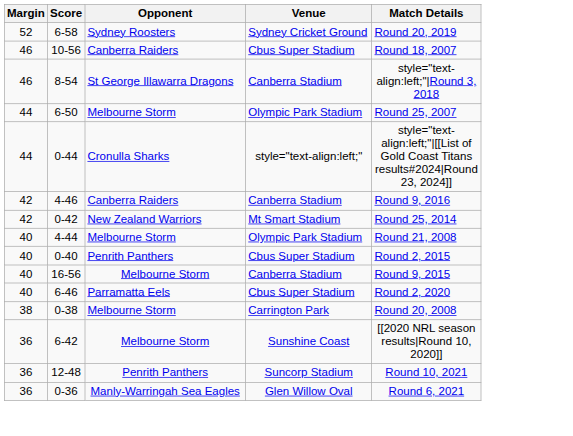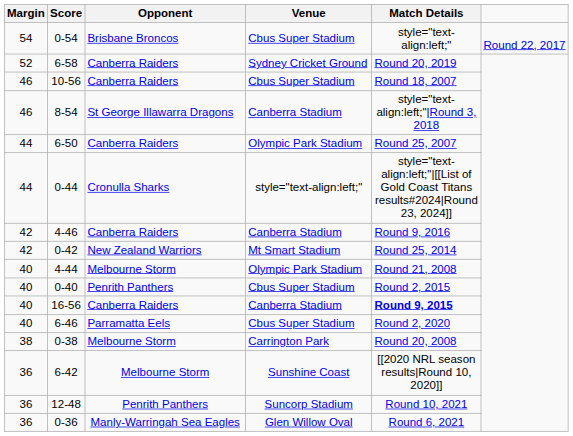+ row: (66, 38)
(131, 31) Sydney Roosters -> (133, 63) Canberra Raiders
(132, 112) Melbourne Storm -> (133, 143) Canberra Raiders
(165, 274) Melbourne Storm -> (133, 305) Canberra Raiders
(412, 274) normal -> (414, 305) bold
